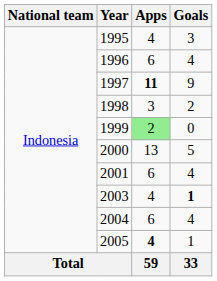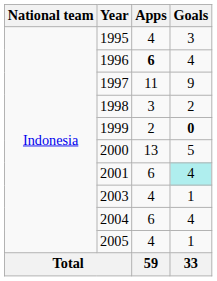(151, 60) normal -> (151, 60) bold
(151, 83) bold -> (151, 83) normal
(151, 128) lightgreen background -> (151, 128) no background
(191, 128) normal -> (191, 128) bold
(191, 173) no background -> (191, 173) paleturquoise background
(191, 196) bold -> (191, 196) normal
(151, 241) bold -> (151, 241) normal
